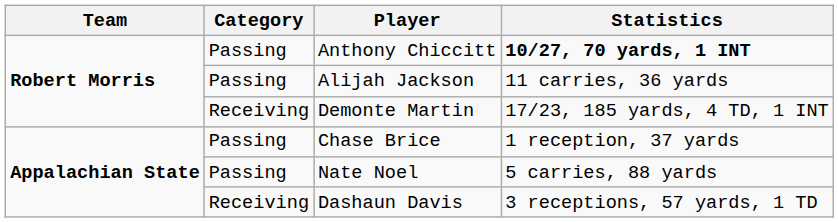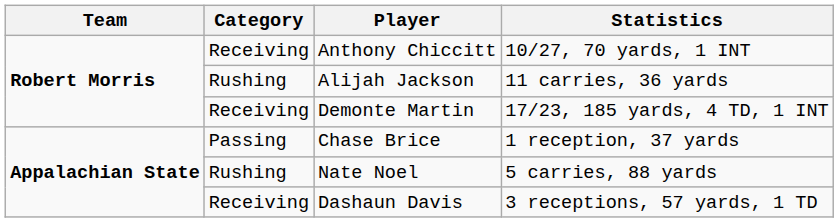(248, 51) Passing -> (259, 51) Receiving
(628, 51) bold -> (628, 51) normal
(248, 81) Passing -> (248, 81) Rushing
(248, 172) Passing -> (248, 172) Rushing
